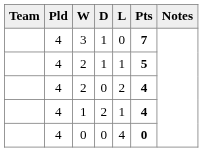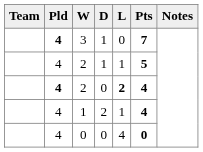(58, 40) normal -> (58, 40) bold
(58, 87) normal -> (58, 87) bold
(122, 87) normal -> (122, 87) bold
